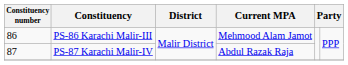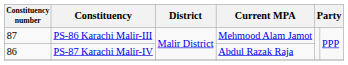(12, 35) 86 -> (12, 35) 87
(12, 51) 87 -> (12, 51) 86
